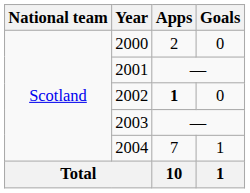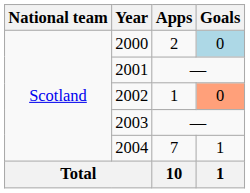(220, 43) no background -> (220, 43) lightblue background
(174, 95) bold -> (174, 95) normal
(220, 95) no background -> (220, 95) lightsalmon background
